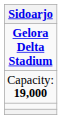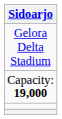(30, 47) bold -> (30, 47) normal
